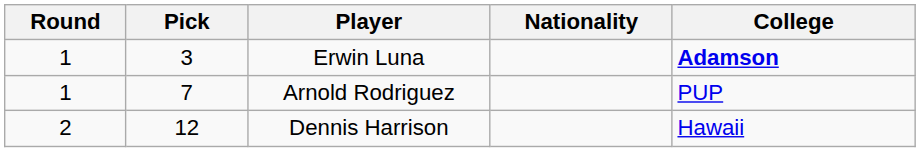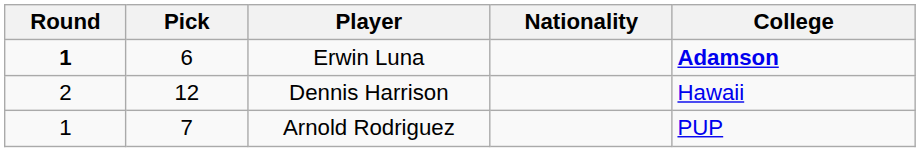(65, 57) normal -> (65, 57) bold
(187, 57) 3 -> (187, 57) 6
rows swapped: (369, 92) <-> (369, 127)
